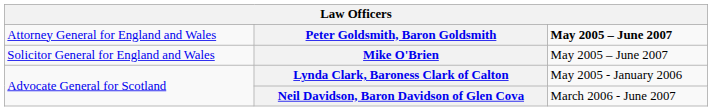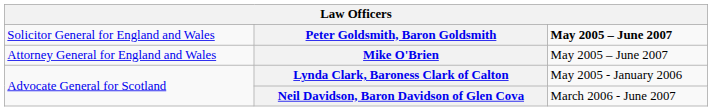(112, 34) Attorney General for England and Wales -> (111, 34) Solicitor General for England and Wales
(111, 55) Solicitor General for England and Wales -> (112, 55) Attorney General for England and Wales
